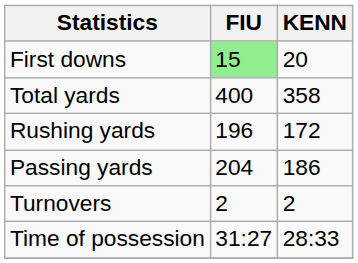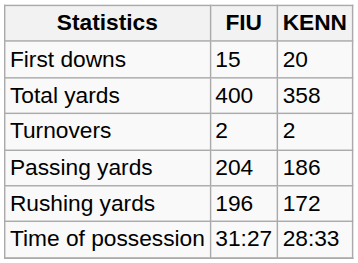(228, 59) lightgreen background -> (228, 59) no background
rows swapped: (83, 131) <-> (61, 203)
